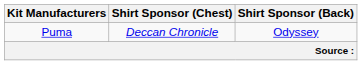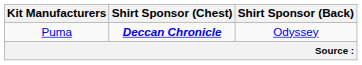(172, 32) normal -> (172, 32) bold
